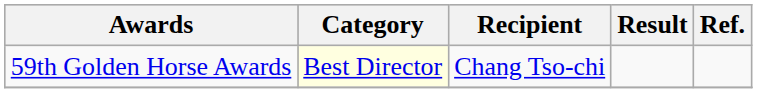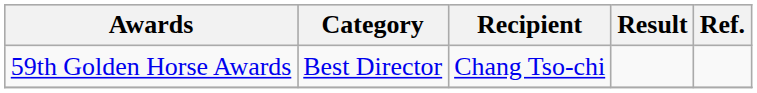(373, 66) lightyellow background -> (373, 66) no background
